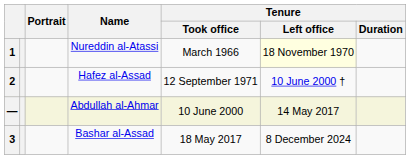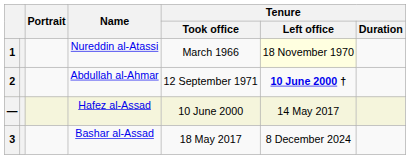(115, 76) Hafez al-Assad -> (115, 76) Abdullah al-Ahmar
(308, 82) normal -> (308, 82) bold
(115, 105) Abdullah al-Ahmar -> (115, 105) Hafez al-Assad
